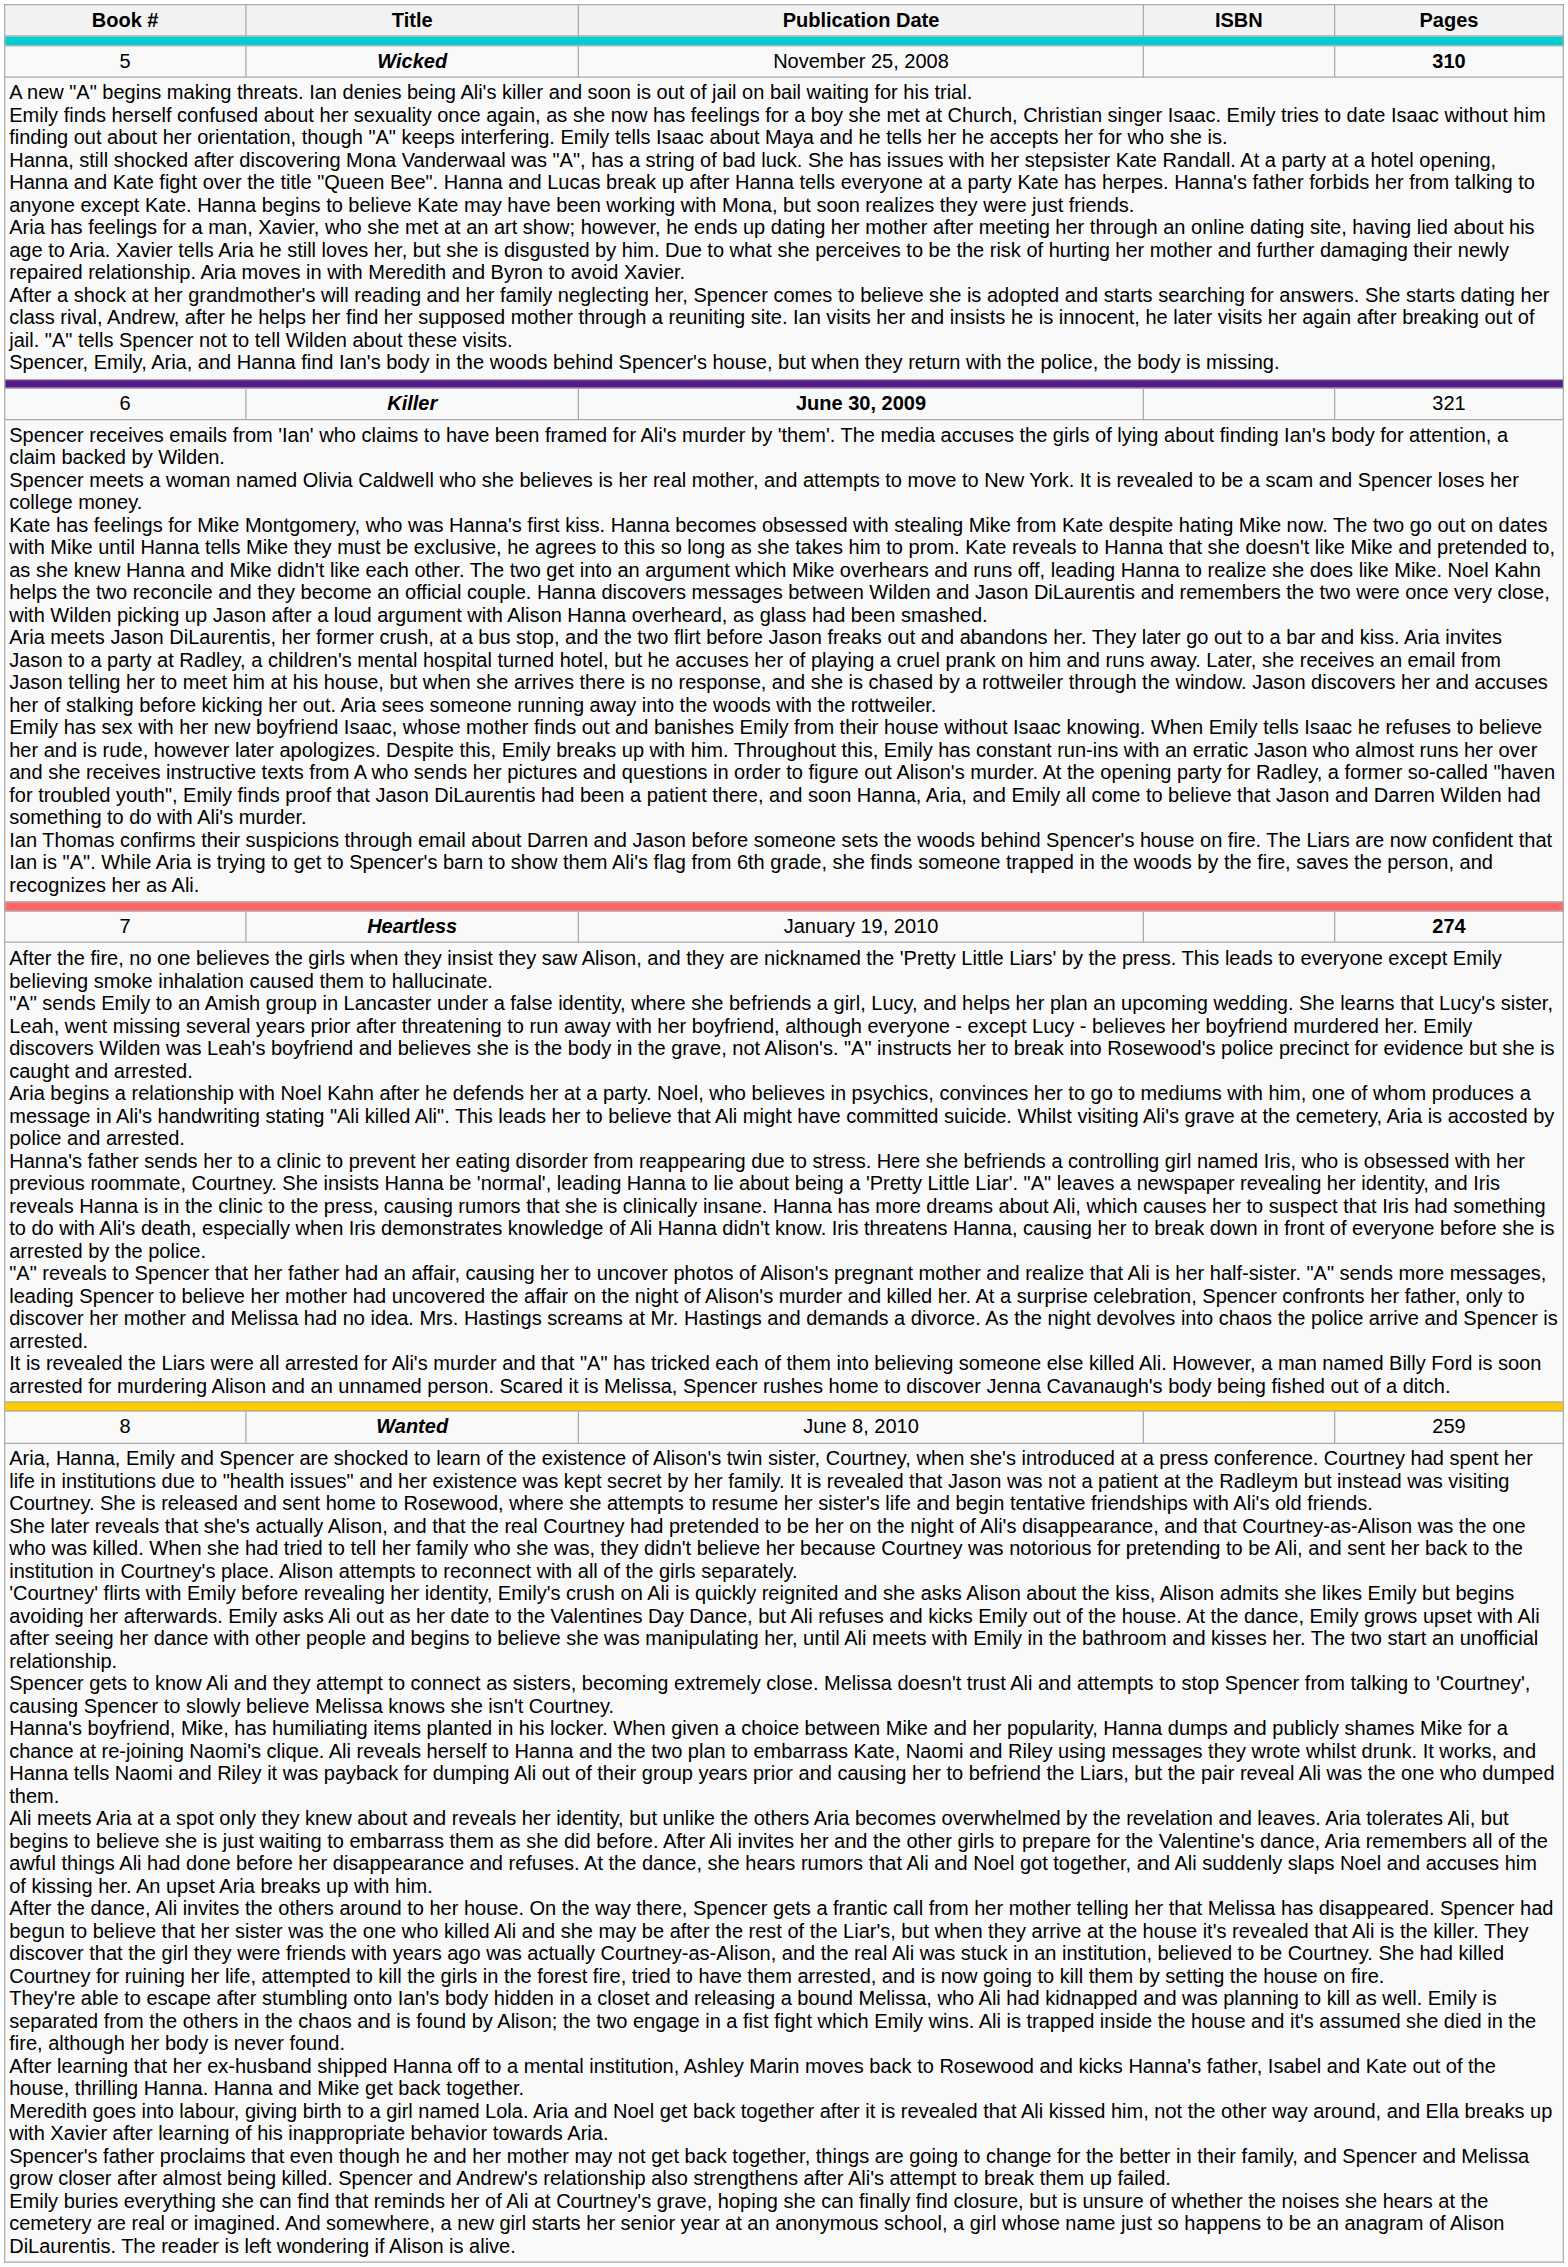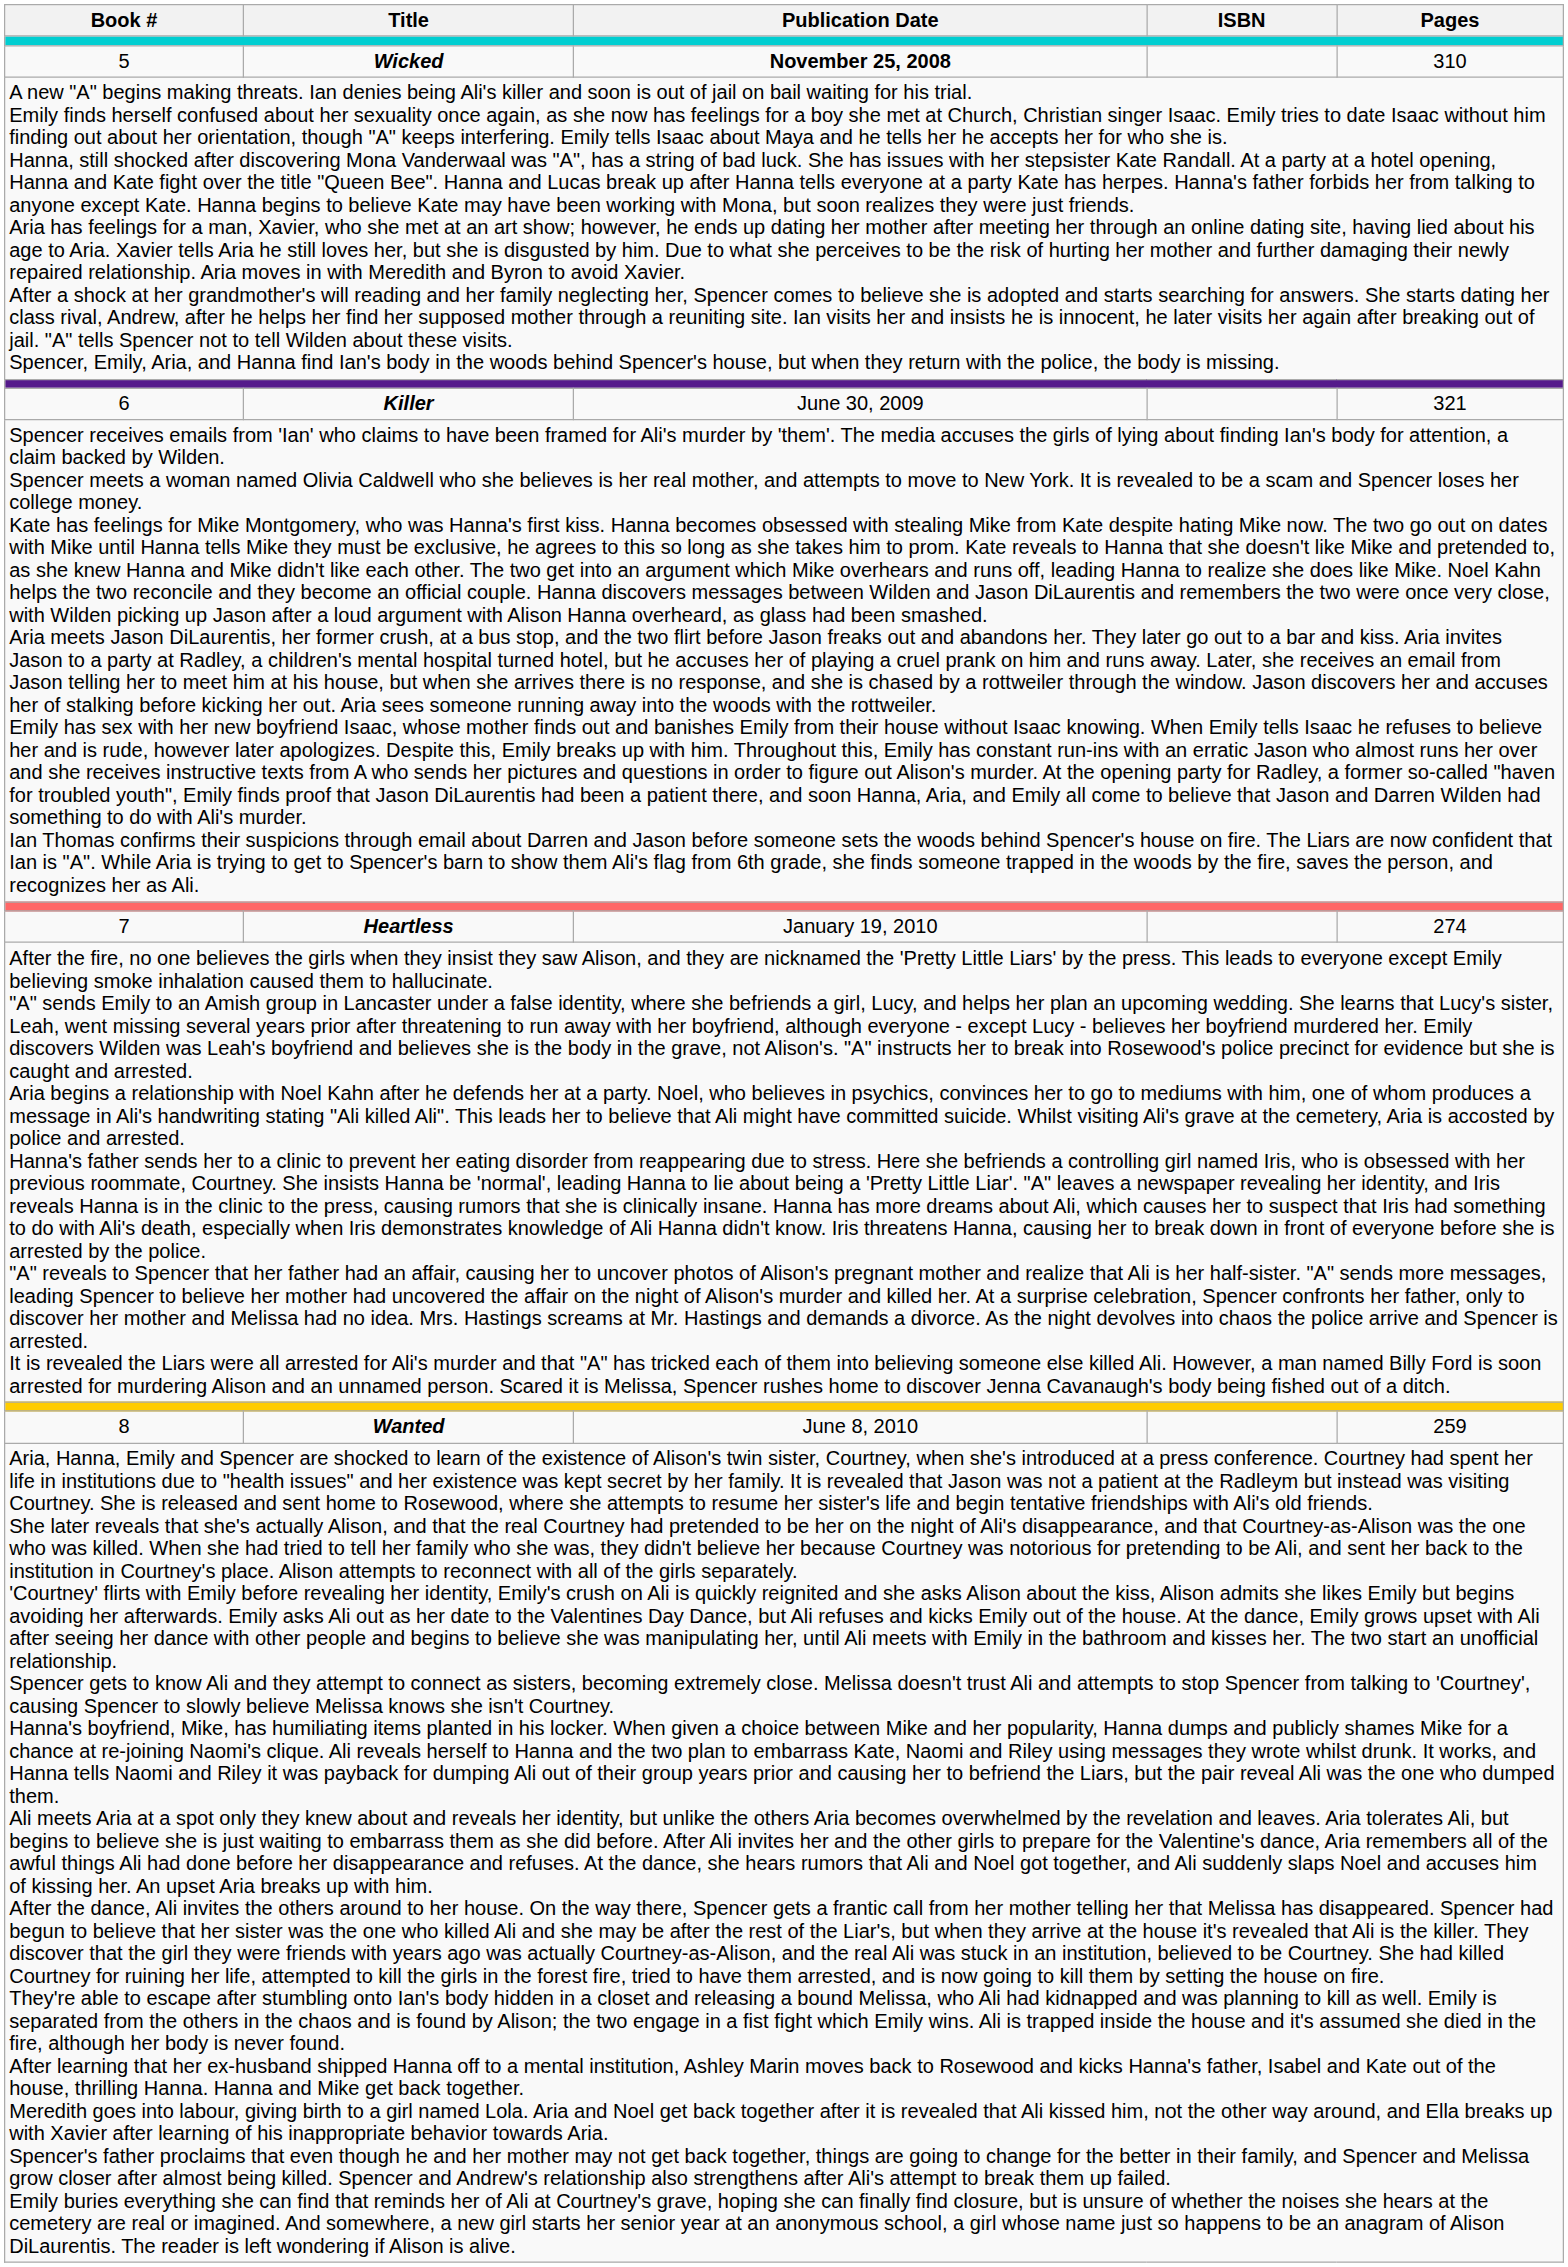(861, 61) normal -> (860, 61) bold
(1449, 61) bold -> (1450, 61) normal
(861, 403) bold -> (860, 403) normal
(1449, 926) bold -> (1450, 926) normal
